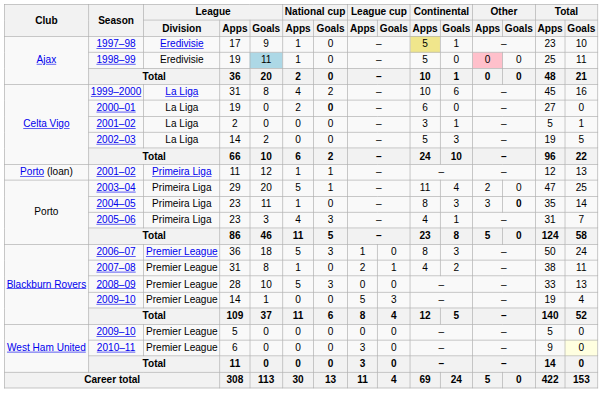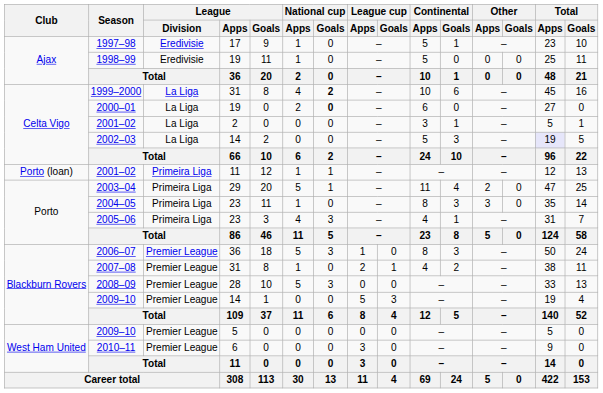(425, 44) khaki background -> (425, 44) no background
(266, 60) lightblue background -> (266, 60) no background
(488, 60) pink background -> (488, 60) no background
(331, 92) normal -> (331, 92) bold
(550, 140) no background -> (550, 140) lavender background
(519, 204) bold -> (519, 204) normal
(581, 348) lightyellow background -> (581, 348) no background
